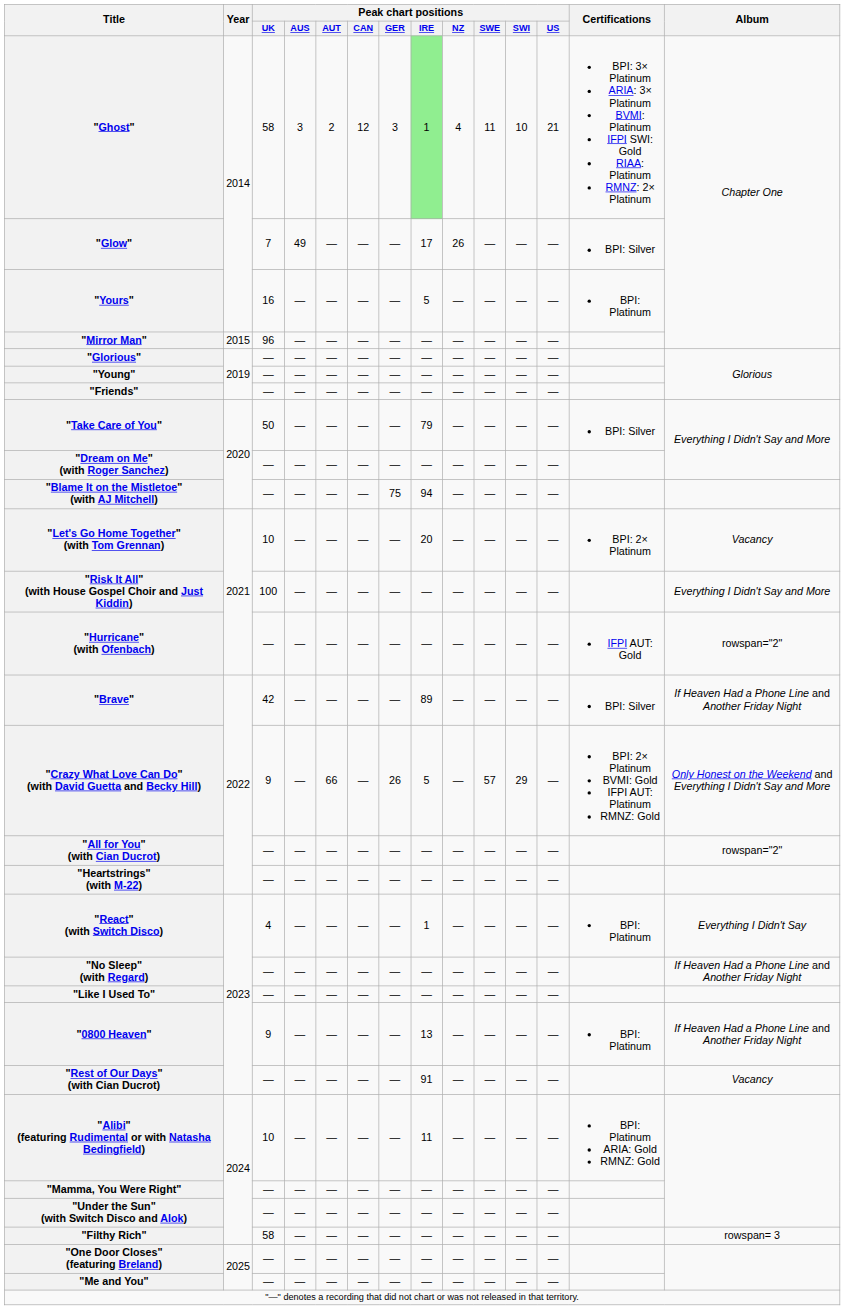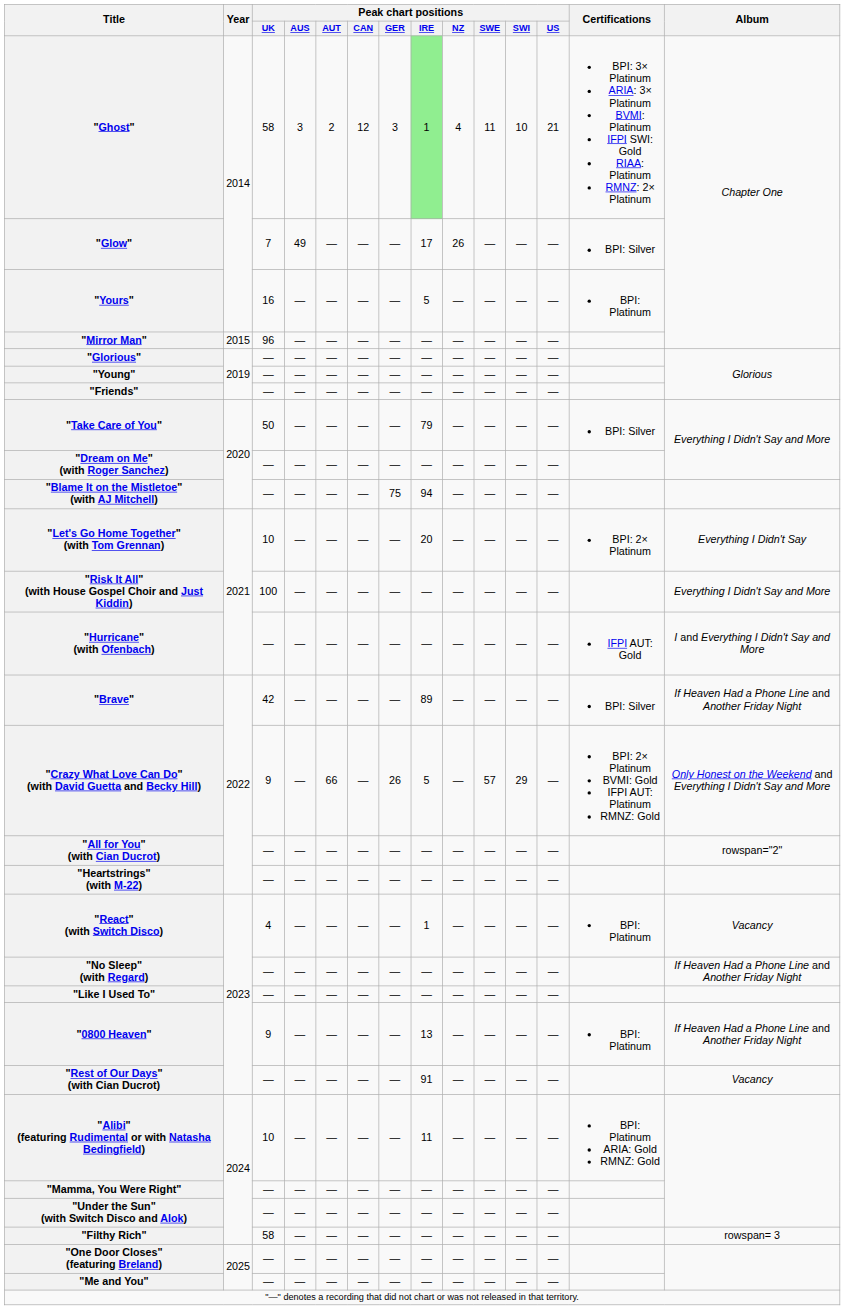(752, 539) Vacancy -> (752, 539) Everything I Didn't Say
(752, 643) rowspan="2" -> (752, 643) I and Everything I Didn't Say and More
(752, 925) Everything I Didn't Say -> (752, 925) Vacancy
